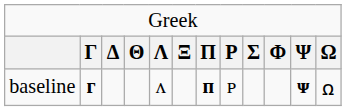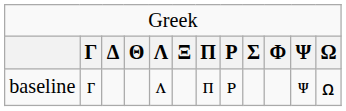(91, 86) bold -> (91, 86) normal
(208, 86) bold -> (208, 86) normal
(303, 86) bold -> (303, 86) normal
